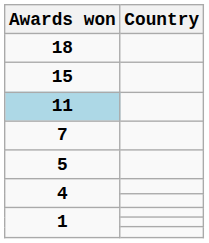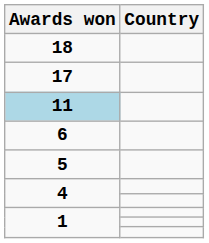(62, 77) 15 -> (62, 77) 17
(62, 135) 7 -> (62, 135) 6
